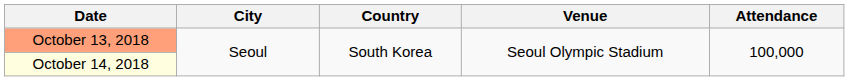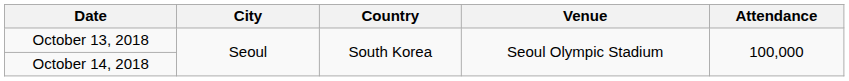(91, 40) lightsalmon background -> (91, 40) no background
(91, 64) lightyellow background -> (91, 64) no background
